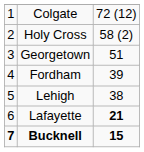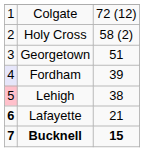(11, 75) no background -> (11, 75) lavender background
(11, 95) no background -> (11, 95) pink background
(11, 116) normal -> (11, 116) bold
(116, 116) bold -> (116, 116) normal
